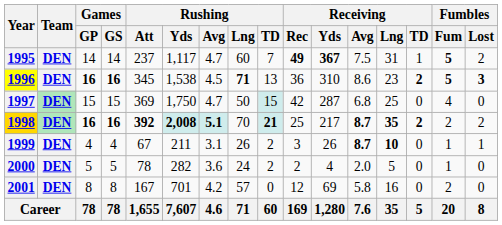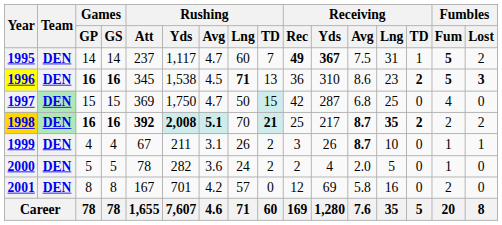(392, 144) bold -> (392, 144) normal
